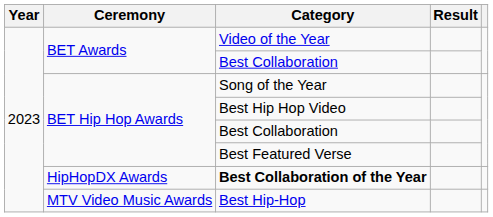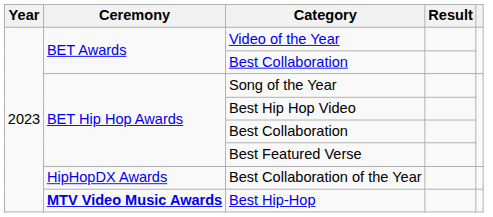(323, 177) bold -> (325, 177) normal
(130, 200) normal -> (135, 200) bold
